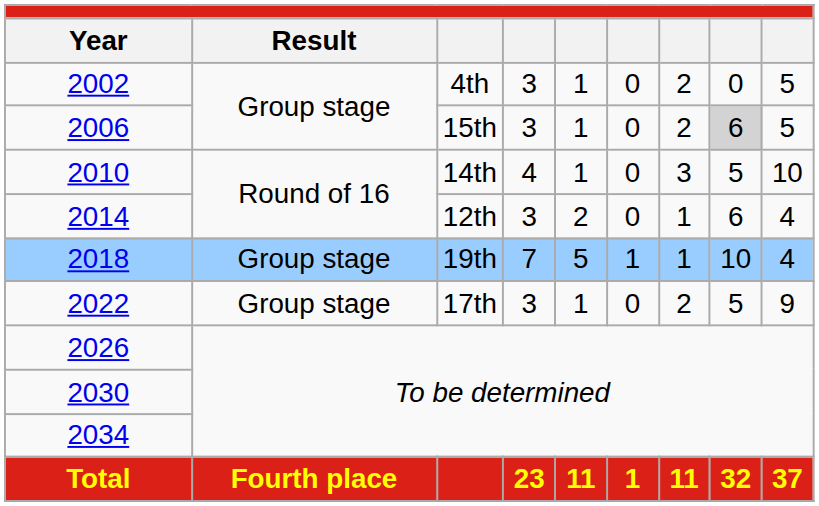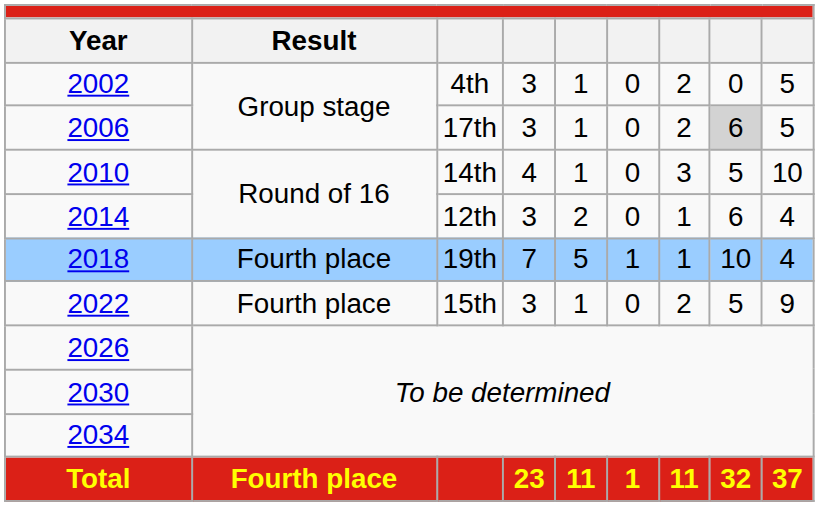(470, 128) 15th -> (470, 128) 17th
(314, 260) Group stage -> (314, 260) Fourth place
(314, 304) Group stage -> (314, 304) Fourth place
(470, 304) 17th -> (470, 304) 15th
